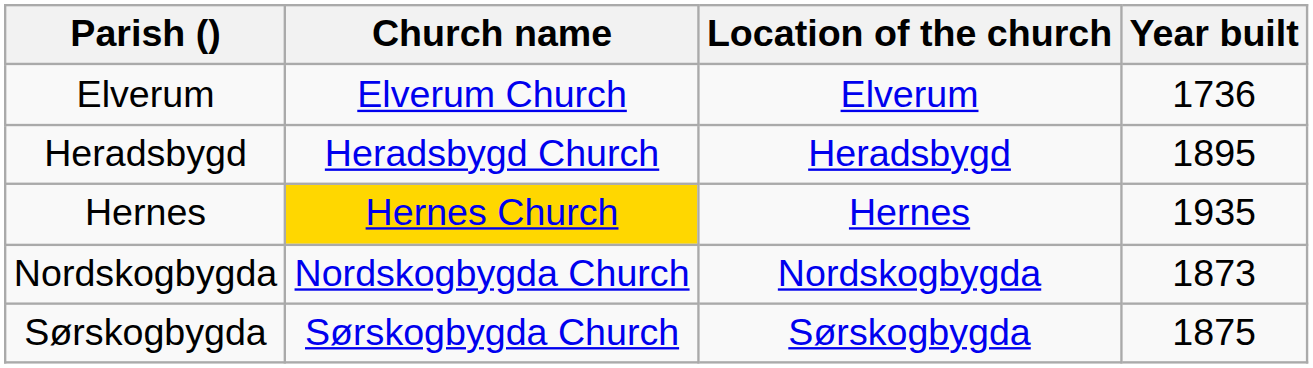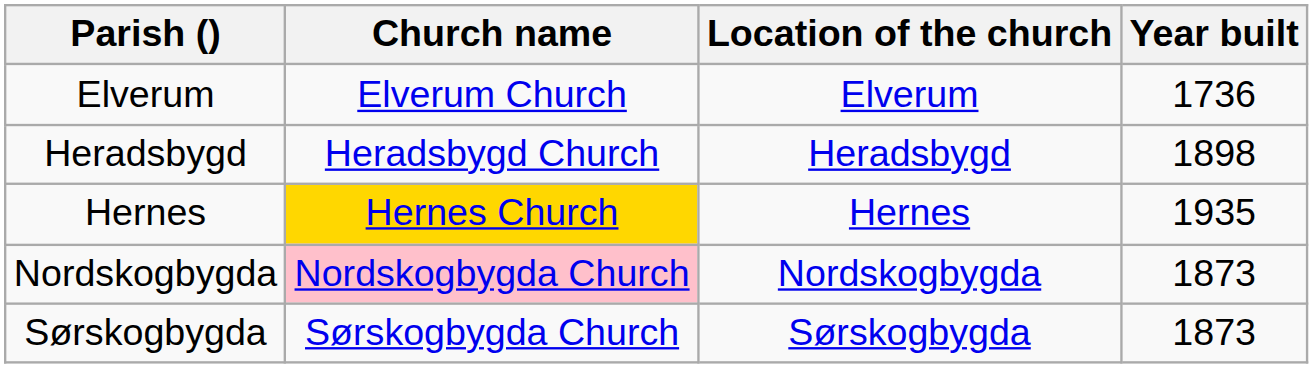(1214, 153) 1895 -> (1214, 153) 1898
(492, 272) no background -> (492, 272) pink background
(1214, 332) 1875 -> (1214, 332) 1873
